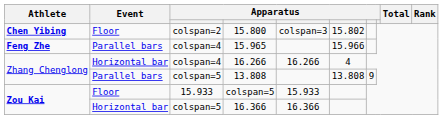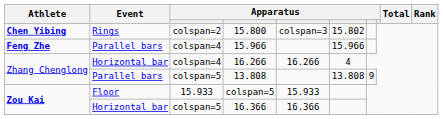(106, 31) Floor -> (106, 31) Rings
(250, 46) 15.965 -> (250, 46) 15.966
